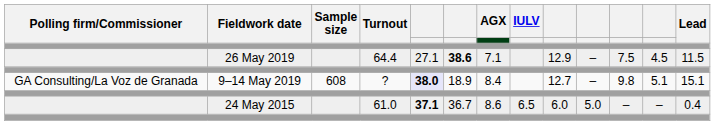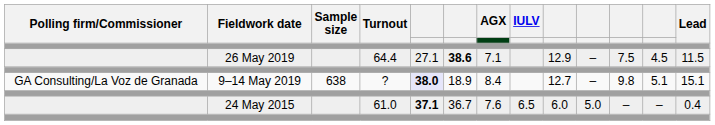(336, 81) 608 -> (336, 81) 638
(493, 105) 8.6 -> (493, 105) 7.6
